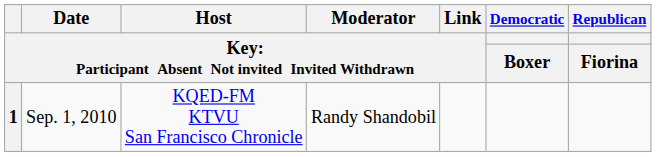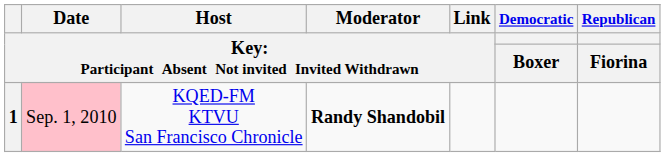(71, 116) no background -> (71, 116) pink background
(373, 116) normal -> (378, 116) bold
